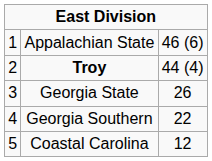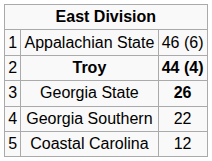(183, 67) normal -> (183, 67) bold
(183, 93) normal -> (183, 93) bold
